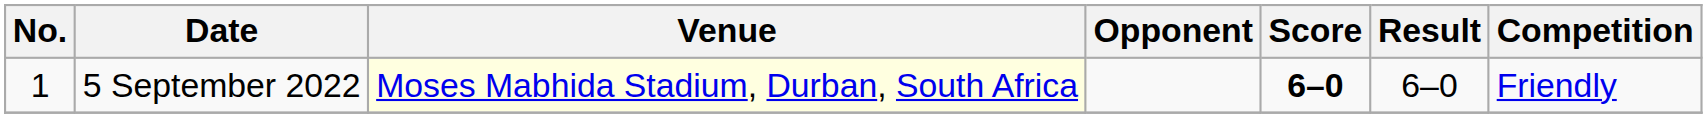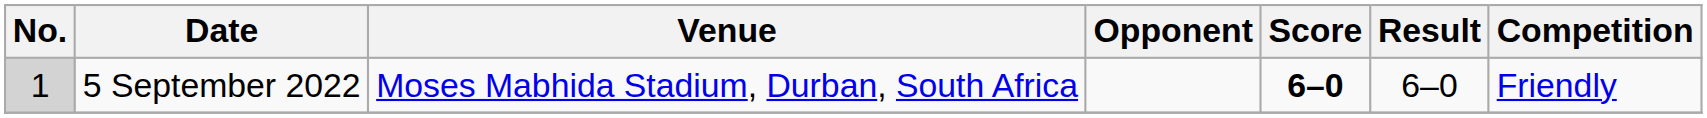(40, 84) no background -> (40, 84) lightgrey background
(727, 84) lightyellow background -> (727, 84) no background
